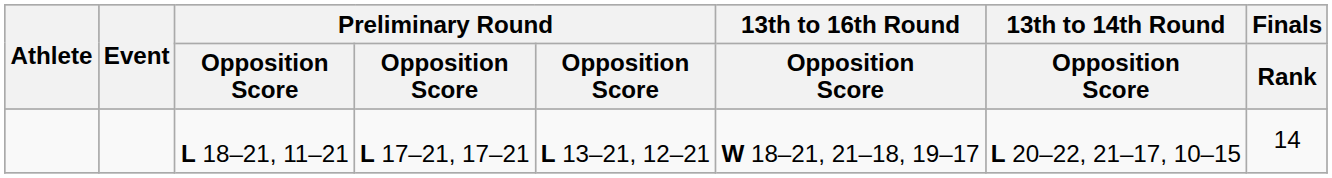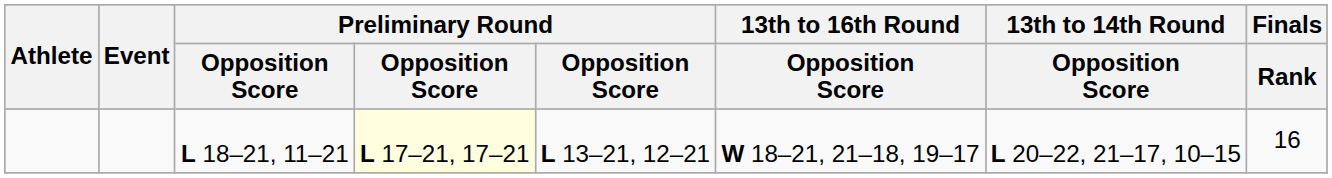(445, 155) no background -> (445, 155) lightyellow background
(1287, 141) 14 -> (1287, 141) 16
